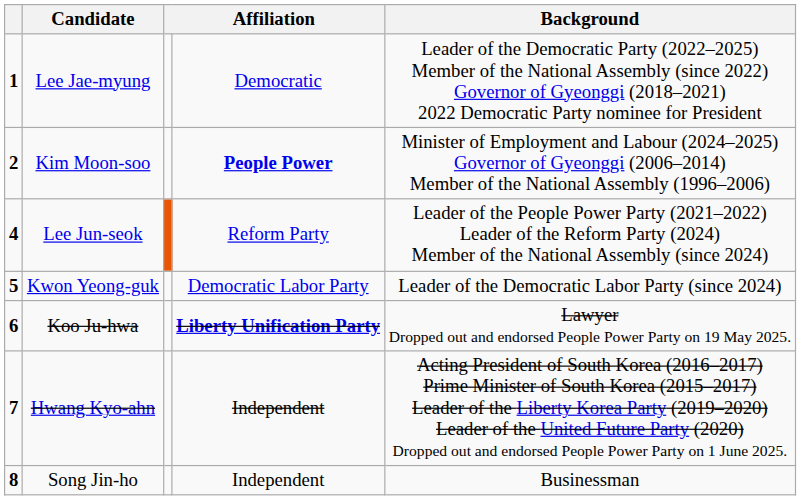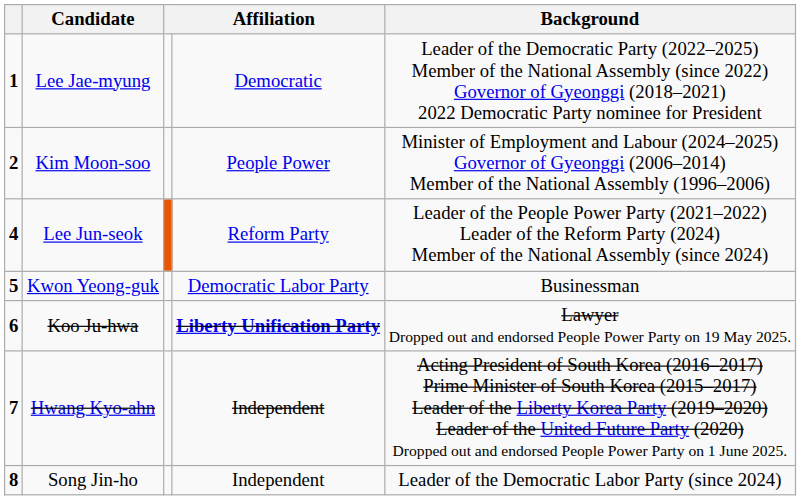(278, 162) bold -> (278, 162) normal
(590, 285) Leader of the Democratic Labor Party (since 2024) -> (590, 285) Businessman
(590, 479) Businessman -> (590, 479) Leader of the Democratic Labor Party (since 2024)
